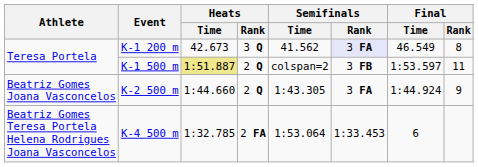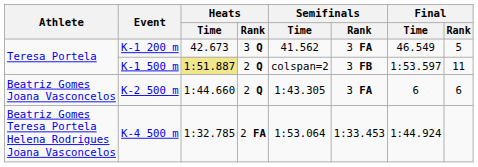(359, 48) lavender background -> (359, 48) no background
(459, 48) 8 -> (459, 48) 5
(416, 90) 1:44.924 -> (416, 90) 6
(459, 90) 9 -> (459, 90) 6
(416, 133) 6 -> (416, 133) 1:44.924
